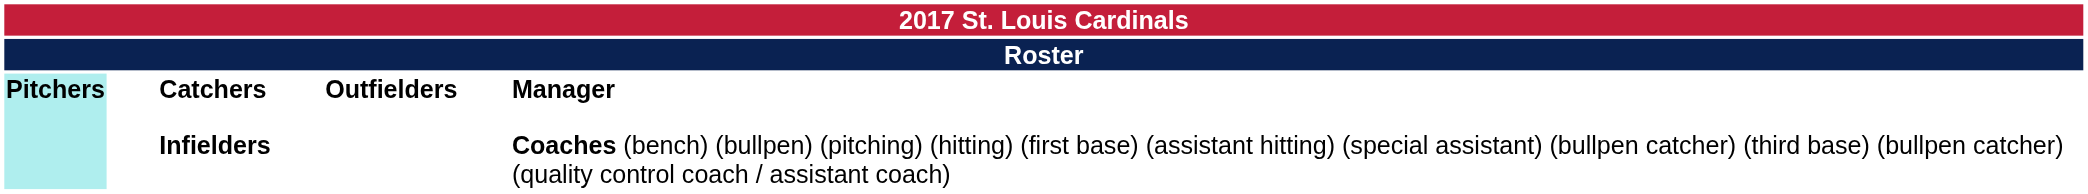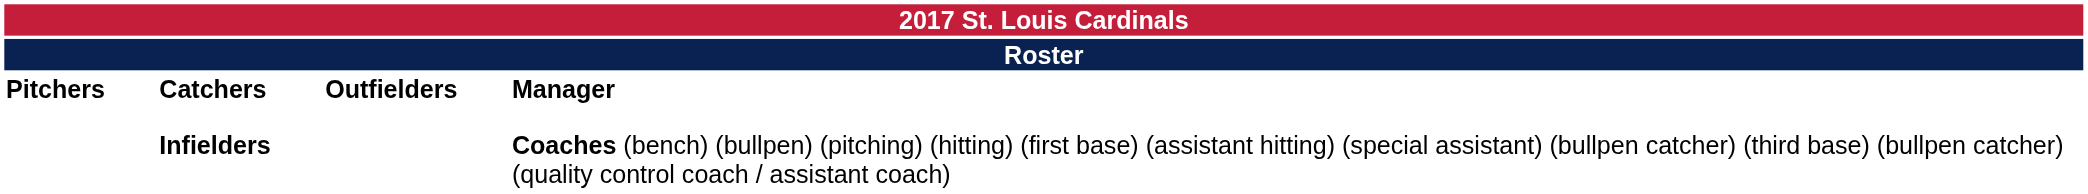(55, 89) paleturquoise background -> (55, 89) no background
